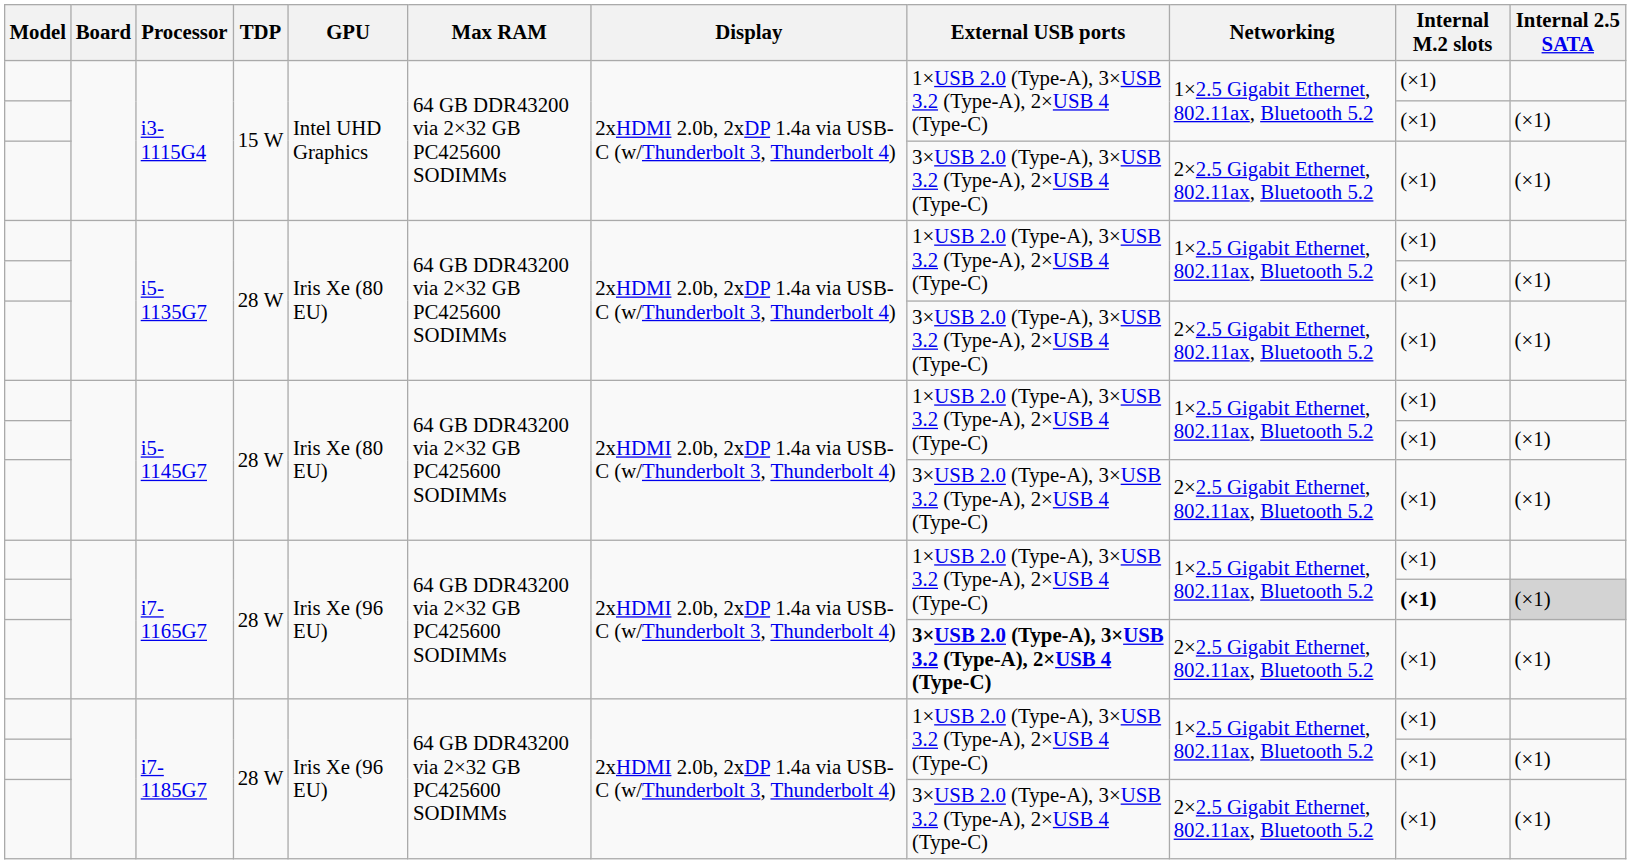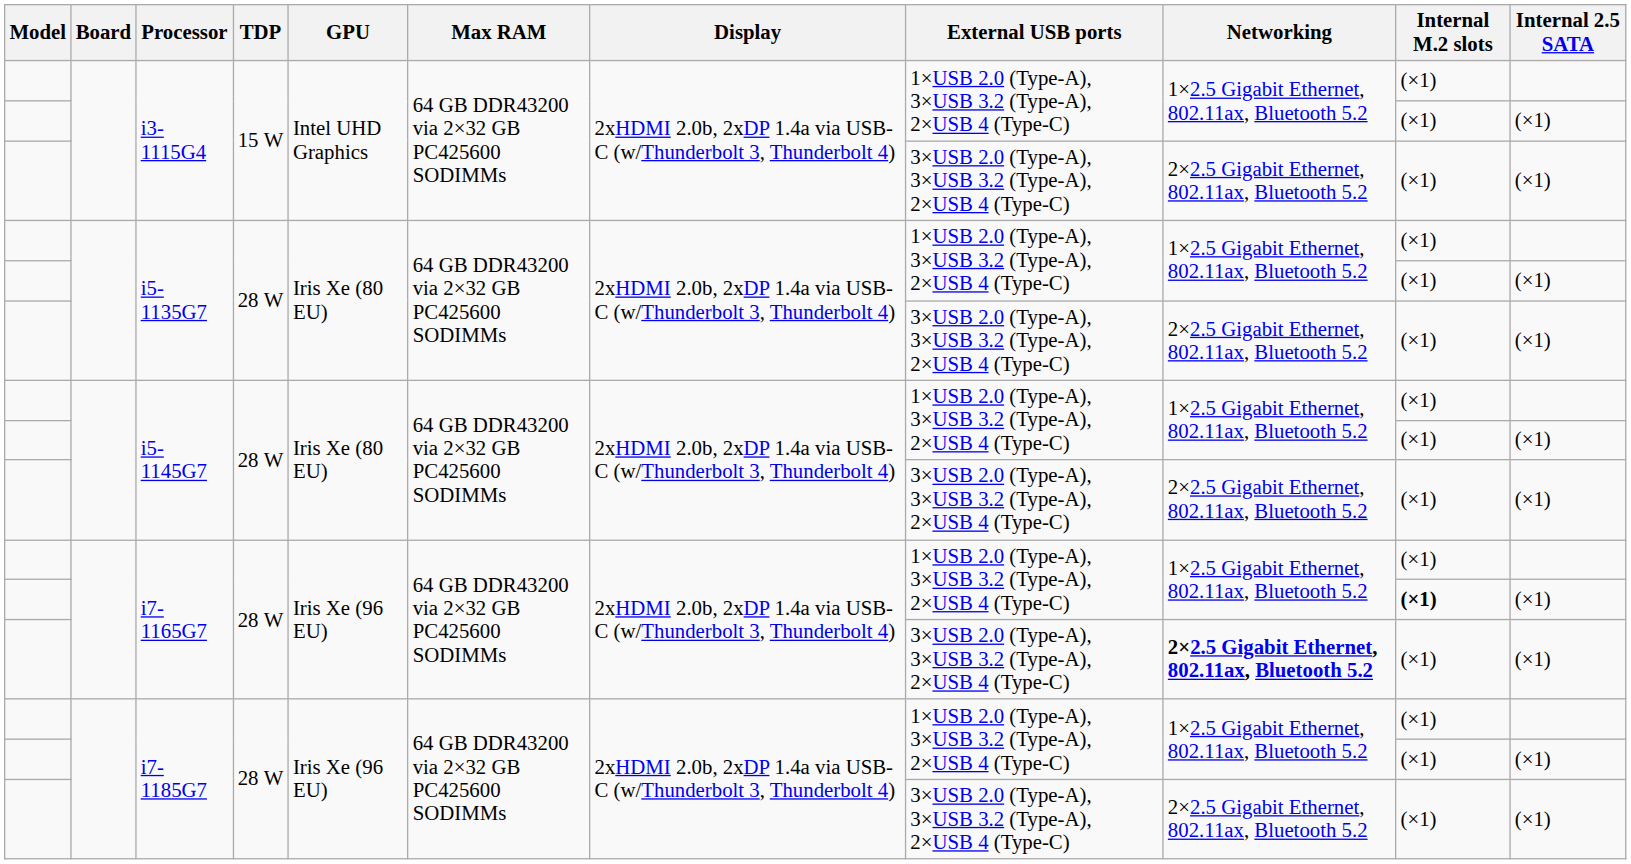(1533, 599) lightgrey background -> (1533, 599) no background
(1038, 659) bold -> (1001, 659) normal
(1274, 659) normal -> (1273, 659) bold
